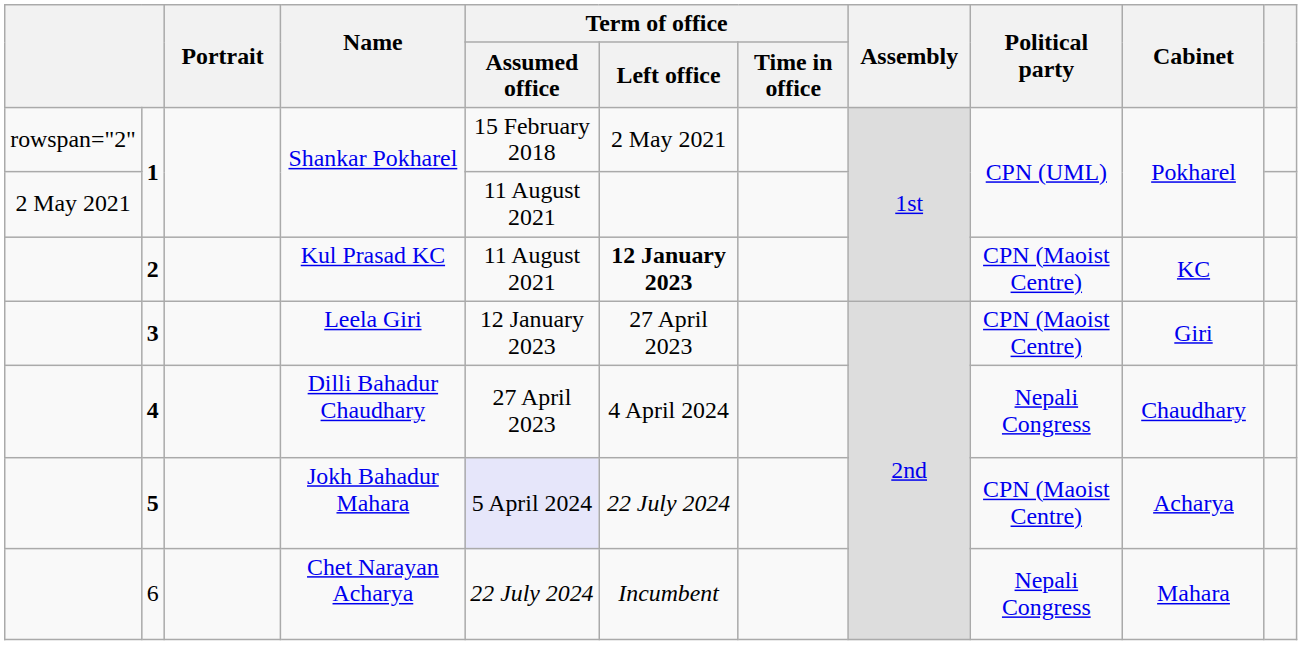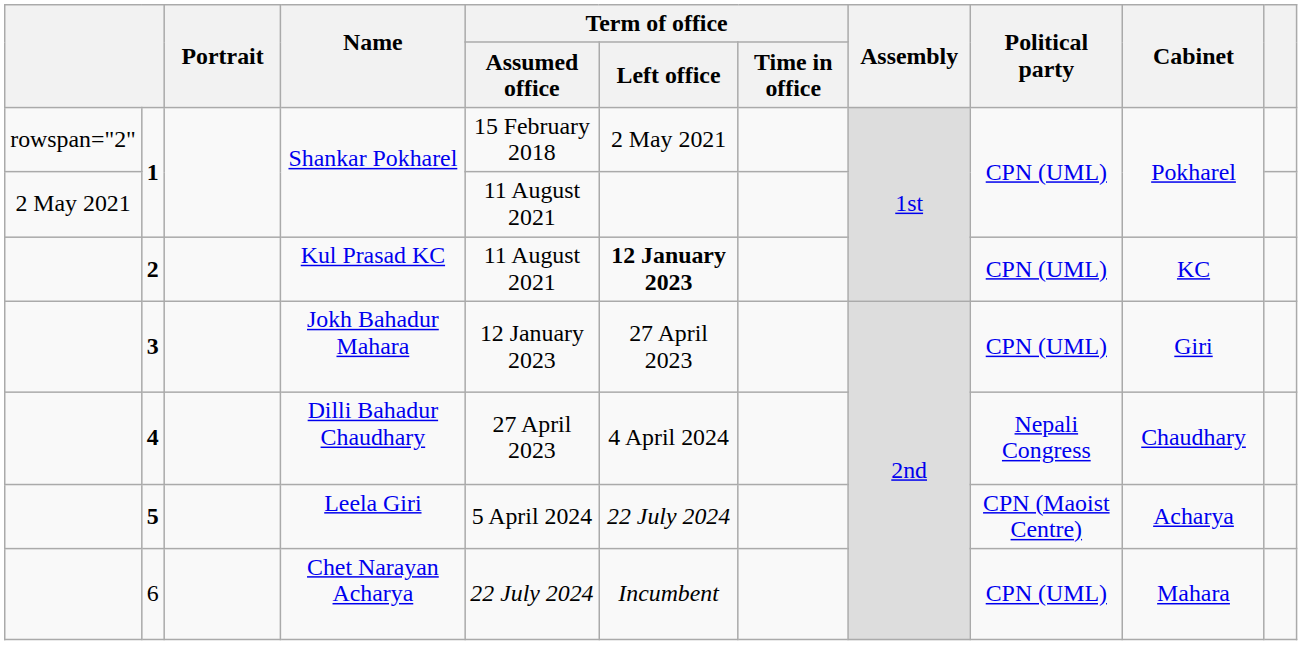(1046, 268) CPN (Maoist Centre) -> (1046, 268) CPN (UML)
(373, 319) Leela Giri -> (373, 333) Jokh Bahadur Mahara
(1046, 333) CPN (Maoist Centre) -> (1046, 346) CPN (UML)
(373, 489) Jokh Bahadur Mahara -> (373, 502) Leela Giri
(532, 502) lavender background -> (532, 516) no background
(1046, 594) Nepali Congress -> (1046, 594) CPN (UML)
